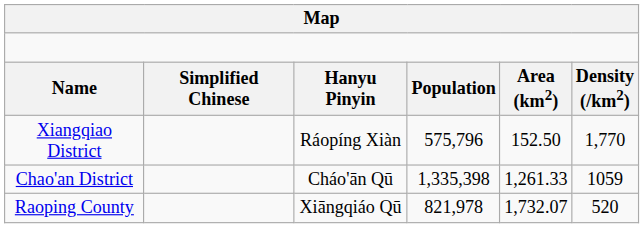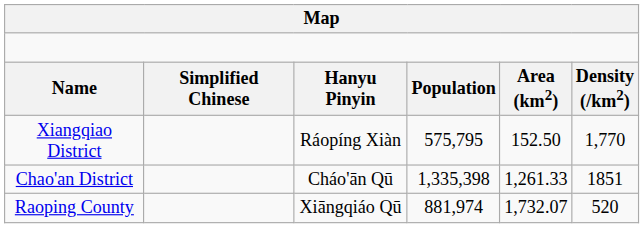(454, 140) 575,796 -> (454, 140) 575,795
(605, 179) 1059 -> (605, 179) 1851
(454, 207) 821,978 -> (454, 207) 881,974
